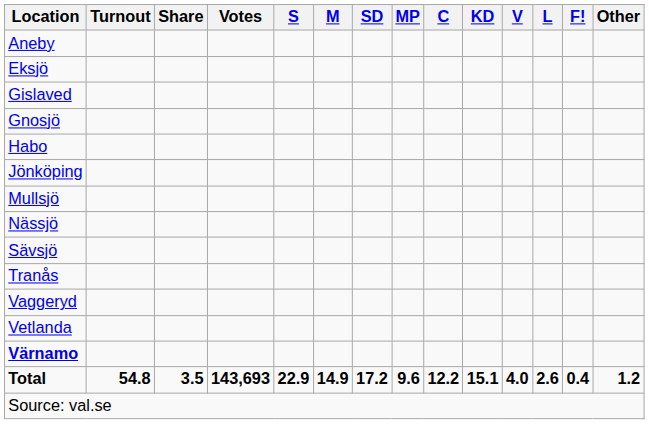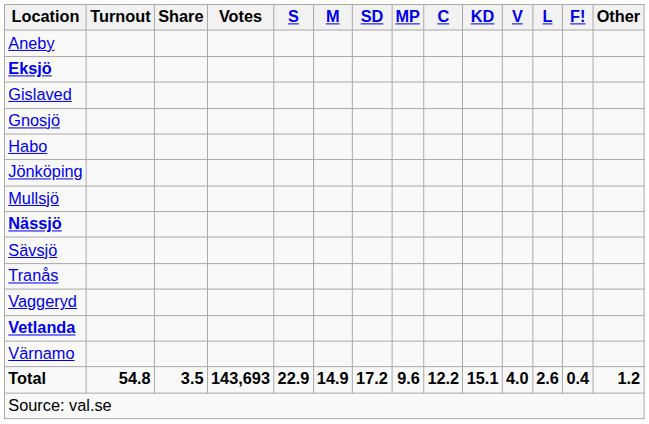(28, 69) normal -> (30, 69) bold
(33, 224) normal -> (35, 224) bold
(40, 328) normal -> (42, 328) bold
(43, 353) bold -> (41, 353) normal
